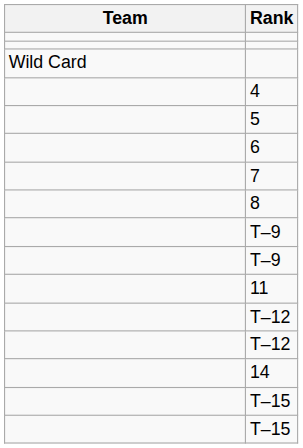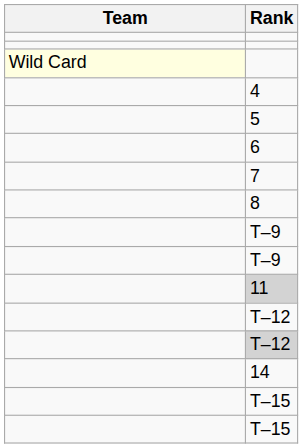(48, 63) no background -> (48, 63) lightyellow background
(259, 288) no background -> (259, 288) lightgrey background
(270, 344) no background -> (270, 344) lightgrey background
